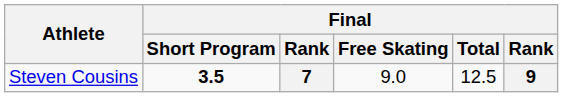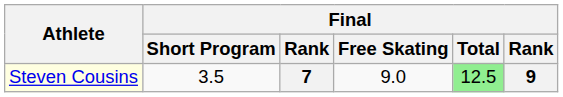(73, 78) no background -> (73, 78) lightyellow background
(211, 78) bold -> (211, 78) normal
(478, 78) no background -> (478, 78) lightgreen background
